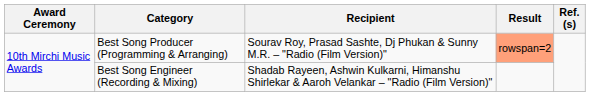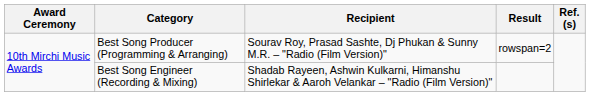(525, 48) lightsalmon background -> (525, 48) no background
